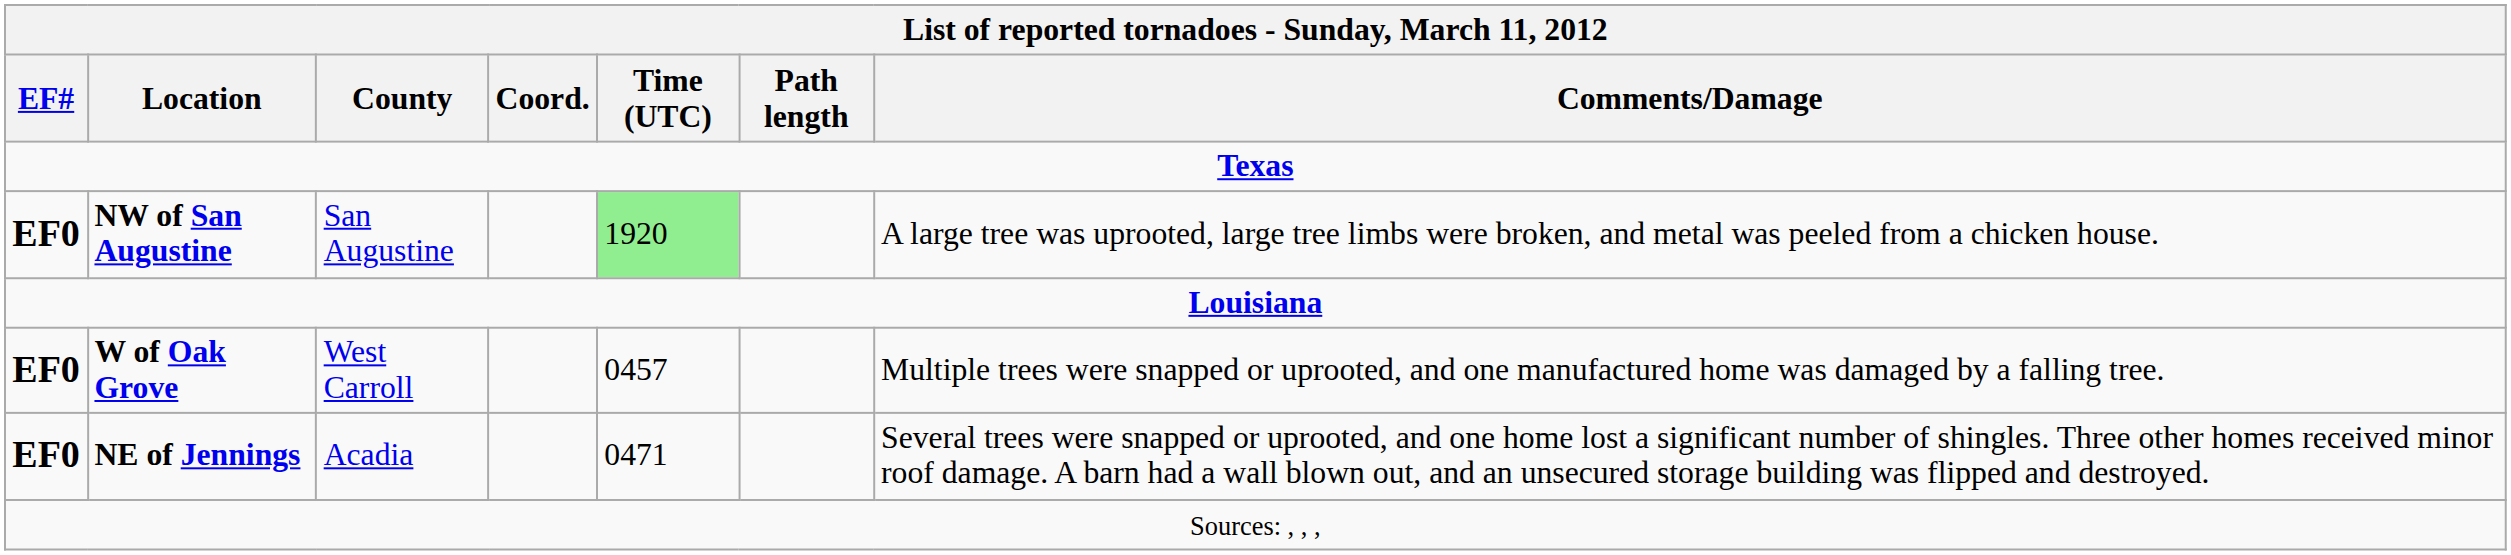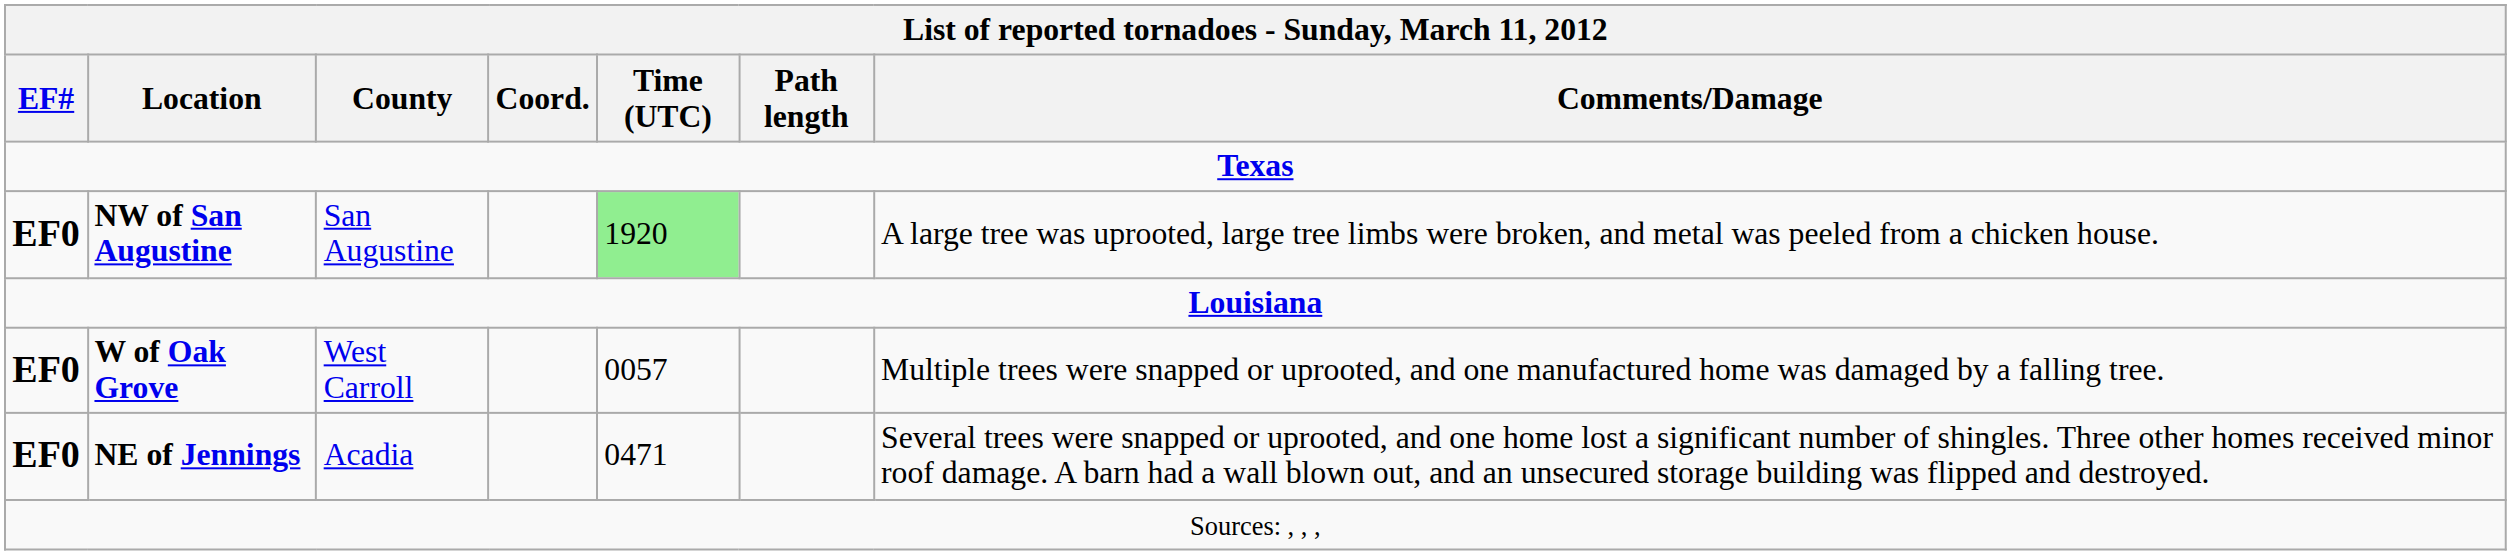(636, 369) 0457 -> (636, 369) 0057
